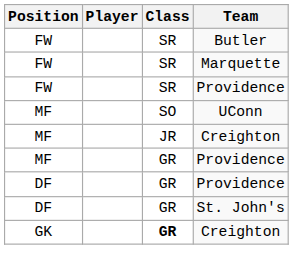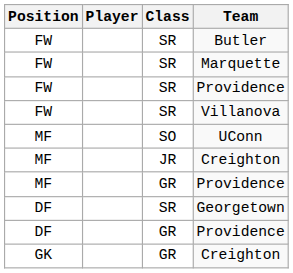+ row: (43, 112)
+ row: (43, 208)
- row: (43, 208)
(168, 232) bold -> (168, 256) normal
